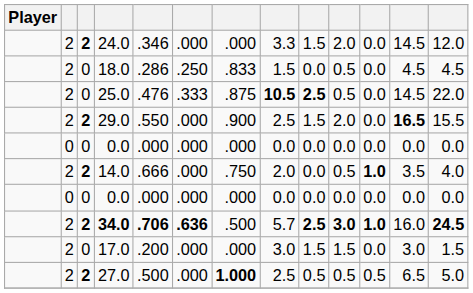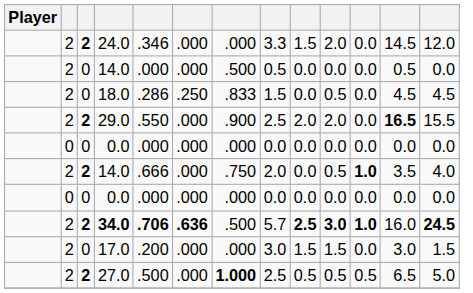+ row: (86, 69)
- row: (86, 95)
(314, 121) 1.5 -> (305, 121) 2.0
